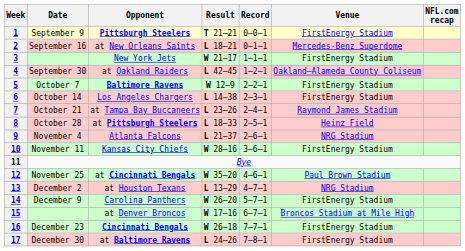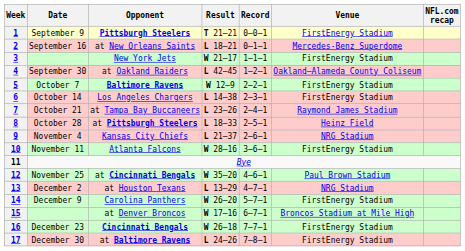(145, 136) Atlanta Falcons -> (145, 136) Kansas City Chiefs
(145, 149) Kansas City Chiefs -> (145, 149) Atlanta Falcons
